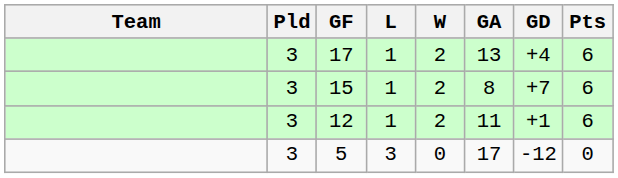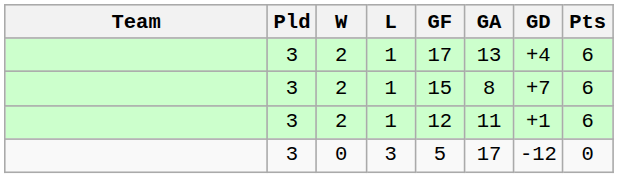columns swapped: (440, 22) <-> (341, 22)
